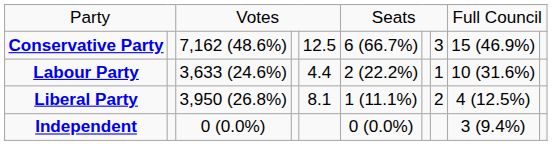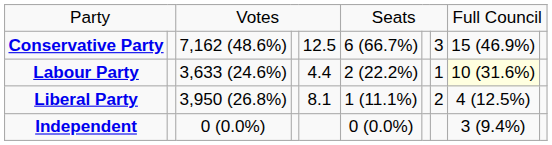(493, 72) no background -> (493, 72) lightyellow background
